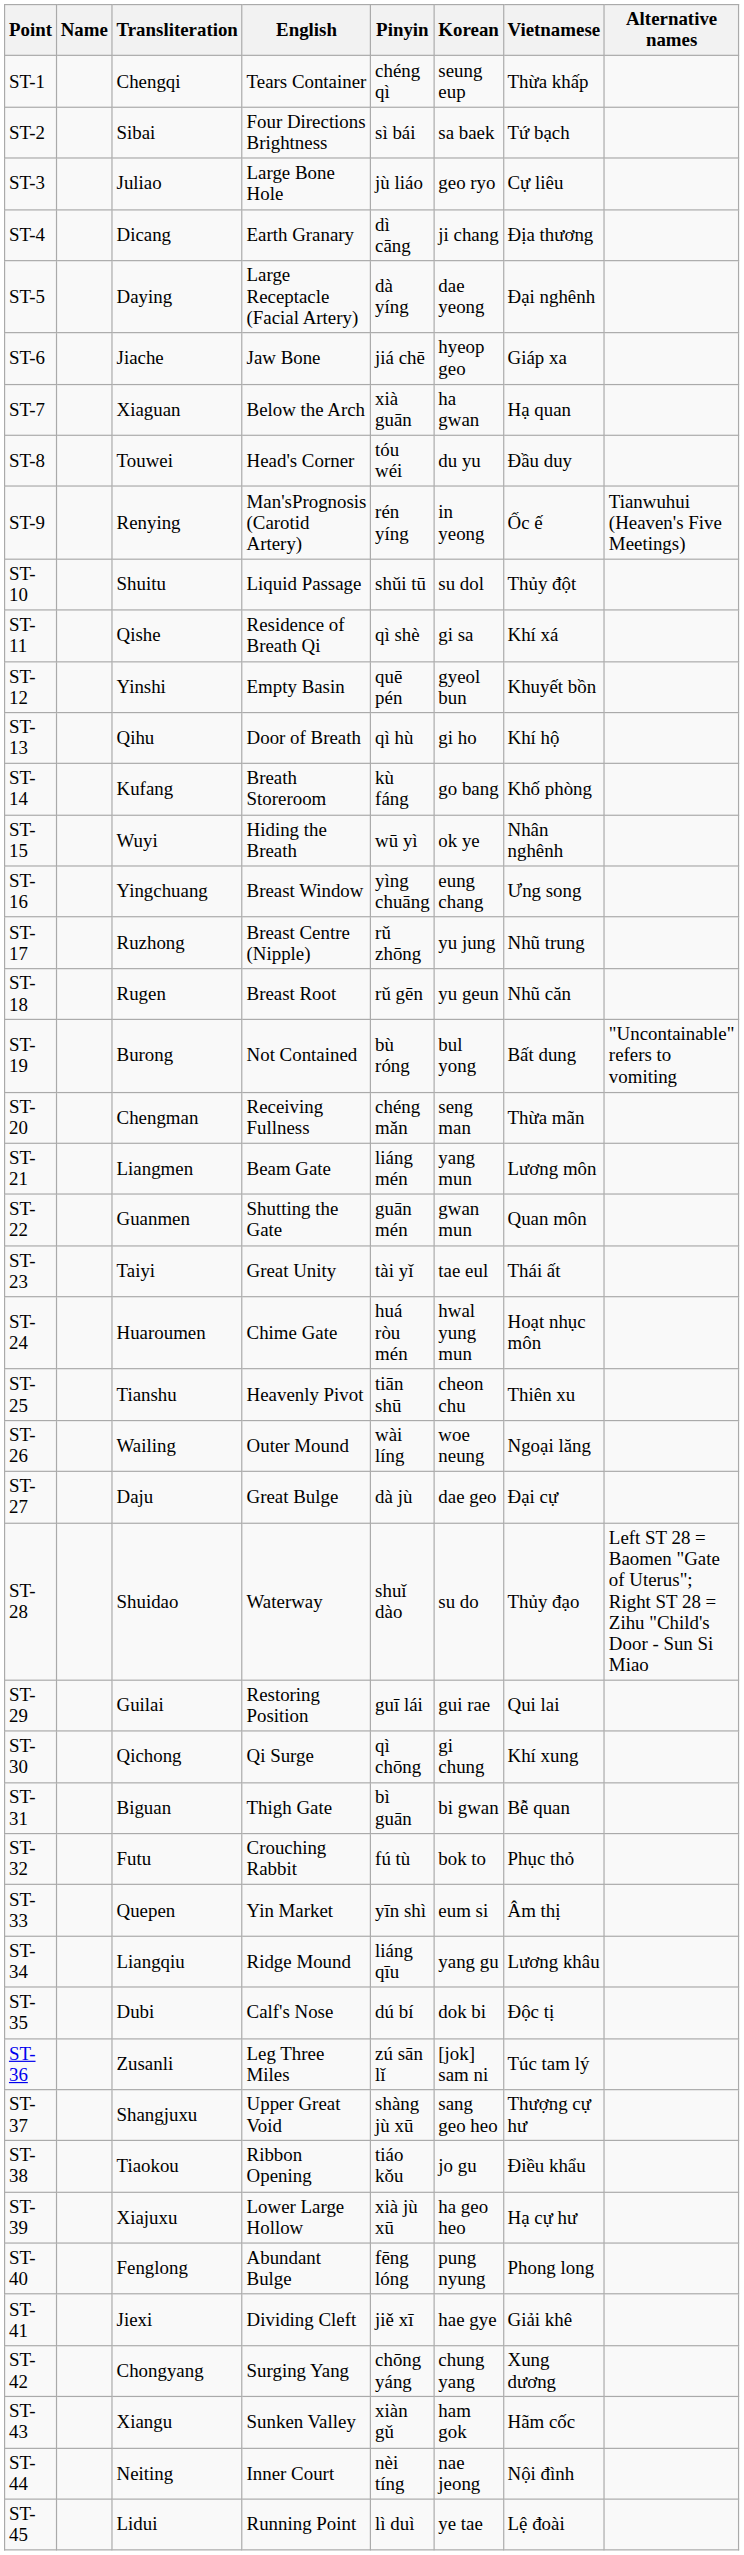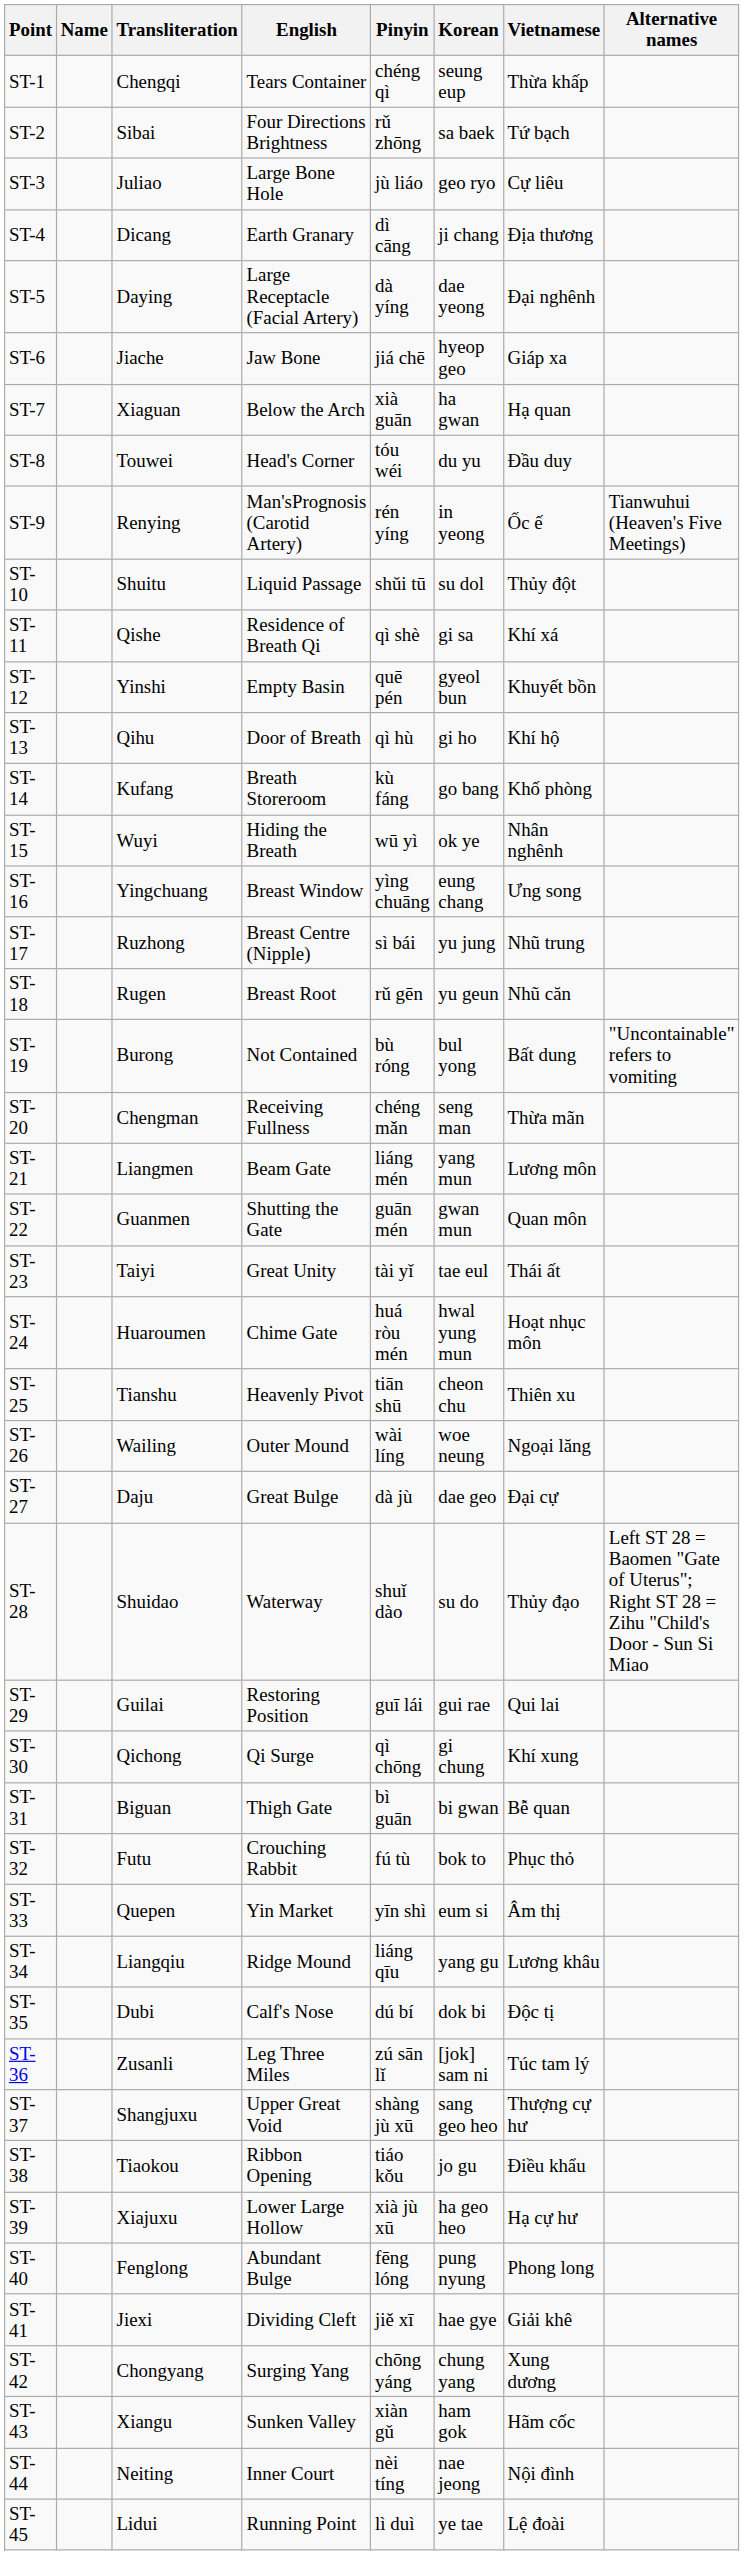(395, 132) sì bái -> (398, 132) rǔ zhōng
(398, 942) rǔ zhōng -> (395, 942) sì bái
